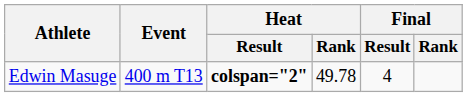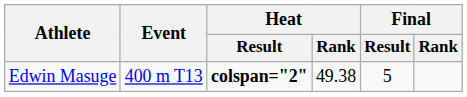(336, 76) 49.78 -> (336, 76) 49.38
(387, 76) 4 -> (387, 76) 5
